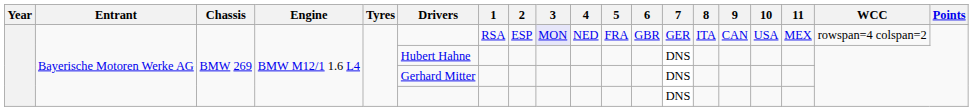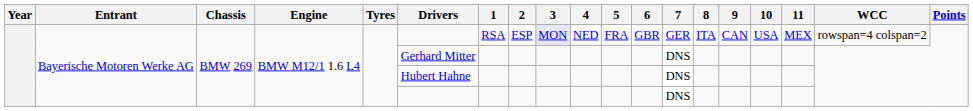(436, 55) Hubert Hahne -> (438, 55) Gerhard Mitter
(438, 75) Gerhard Mitter -> (436, 75) Hubert Hahne
